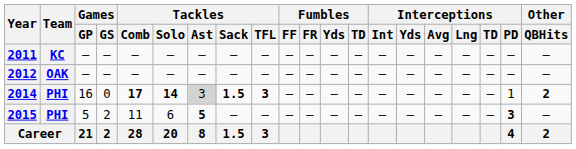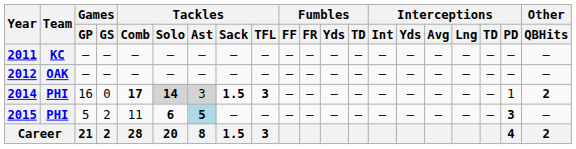(170, 94) no background -> (170, 94) lightgrey background
(170, 114) normal -> (170, 114) bold
(202, 114) no background -> (202, 114) lightblue background
